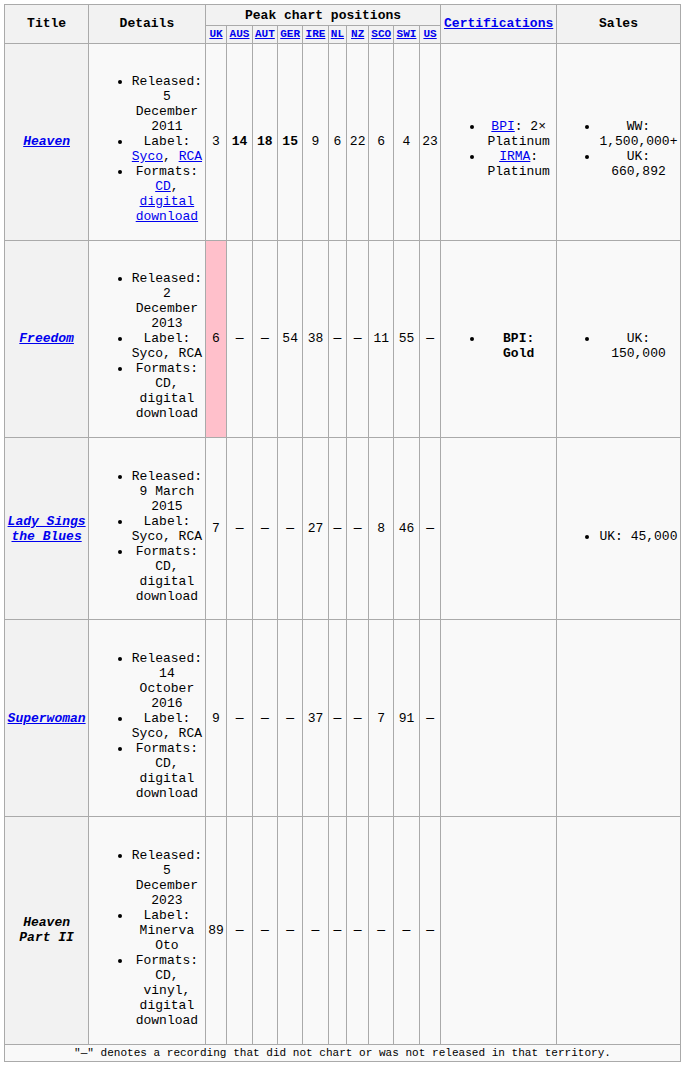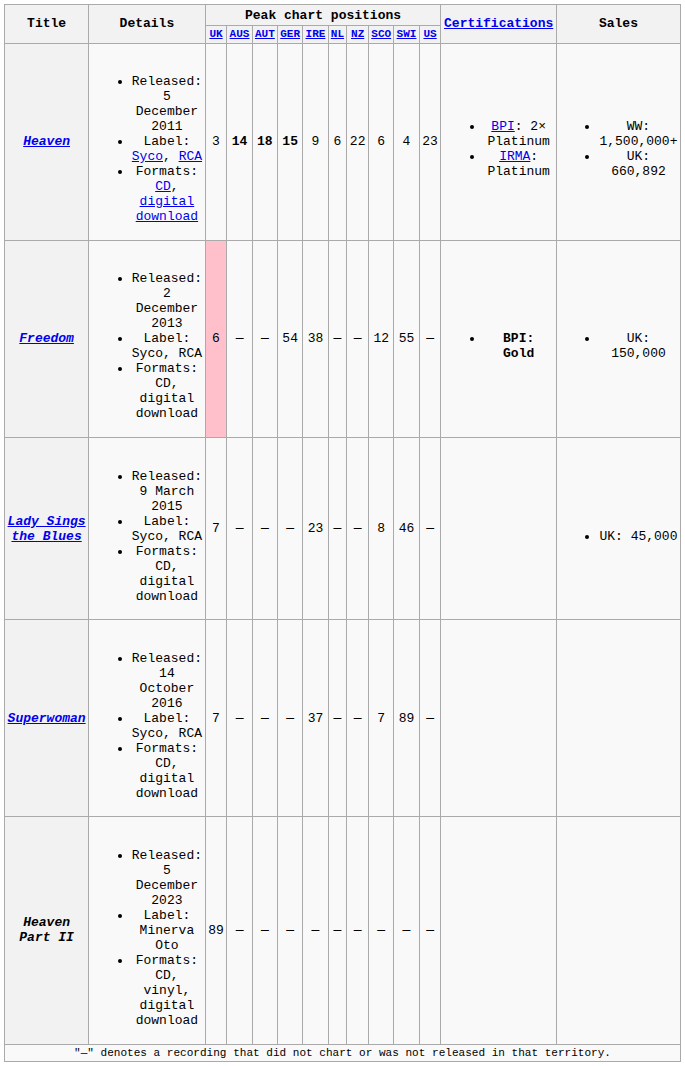(381, 339) 11 -> (381, 339) 12
(315, 529) 27 -> (315, 529) 23
(216, 718) 9 -> (216, 718) 7
(407, 718) 91 -> (407, 718) 89
